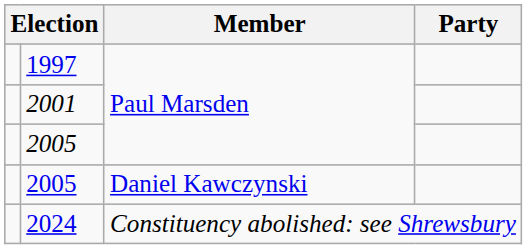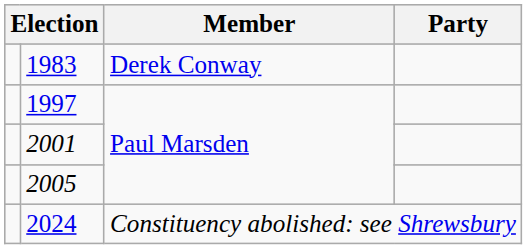+ row: (51, 64)
- row: (51, 183)
